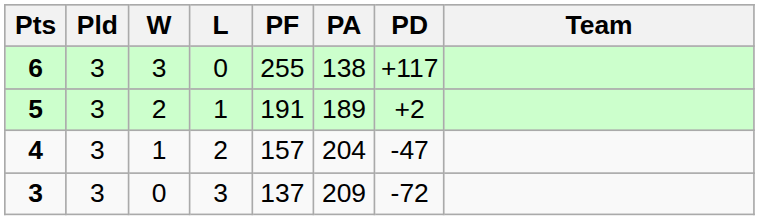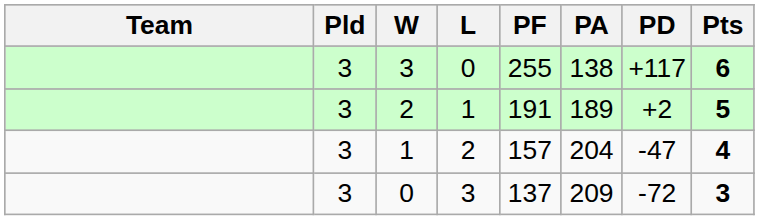columns swapped: (599, 25) <-> (36, 25)
